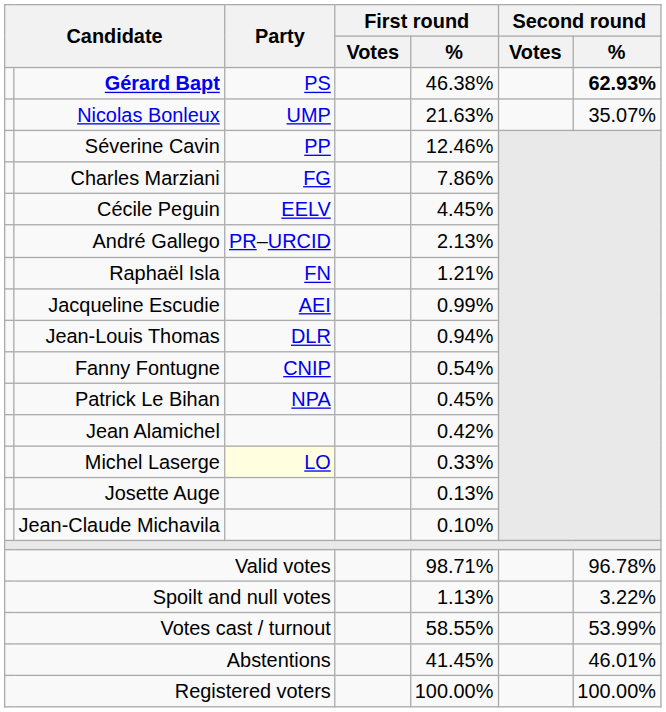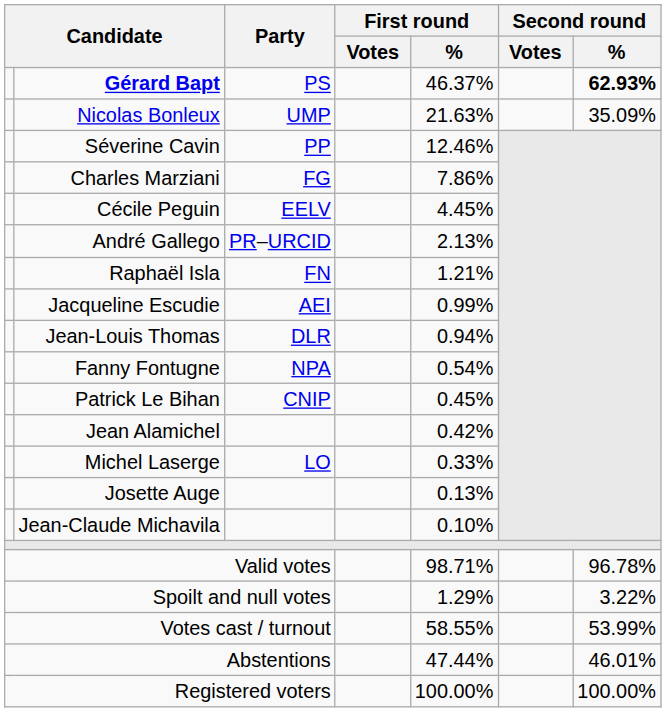(460, 84) 46.38% -> (460, 84) 46.37%
(622, 115) 35.07% -> (622, 115) 35.09%
(307, 367) CNIP -> (311, 367) NPA
(311, 399) NPA -> (307, 399) CNIP
(318, 462) lightyellow background -> (318, 462) no background
(465, 597) 1.13% -> (465, 597) 1.29%
(460, 660) 41.45% -> (460, 660) 47.44%
